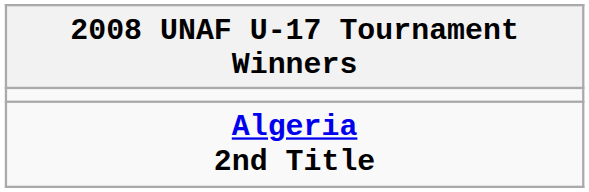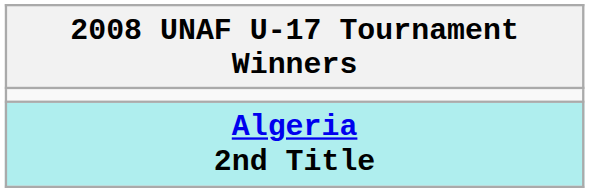(295, 144) no background -> (295, 144) paleturquoise background
